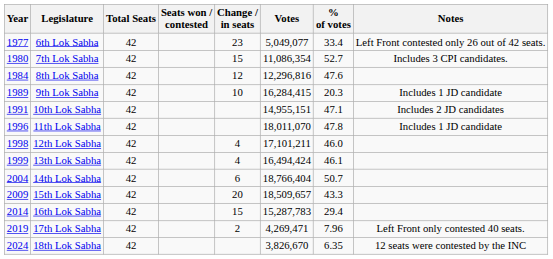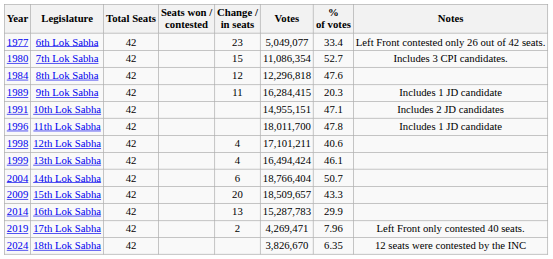(287, 76) 12,296,816 -> (287, 76) 12,296,818
(237, 93) 10 -> (237, 93) 11
(287, 127) 18,011,070 -> (287, 127) 18,011,700
(333, 144) 46.0 -> (333, 144) 40.6
(237, 212) 15 -> (237, 212) 13
(333, 212) 29.4 -> (333, 212) 29.9
